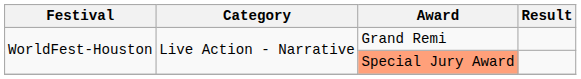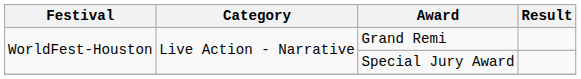(438, 62) lightsalmon background -> (438, 62) no background
